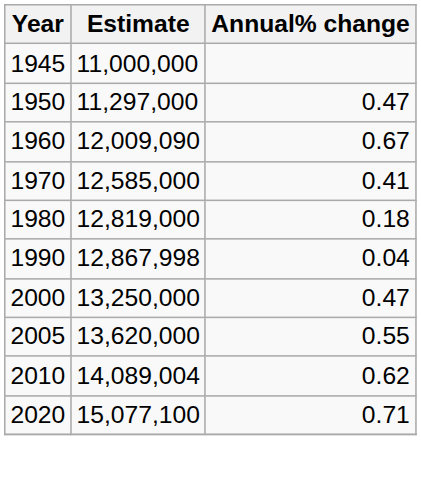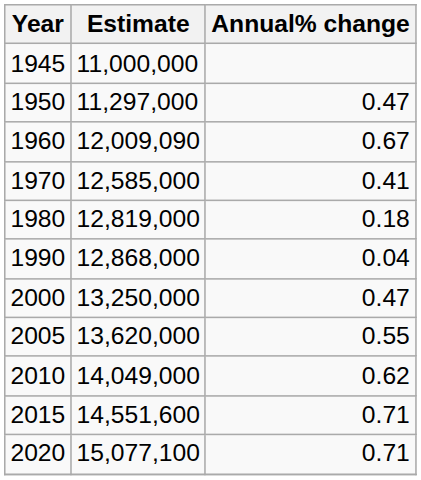(138, 258) 12,867,998 -> (138, 258) 12,868,000
(138, 375) 14,089,004 -> (138, 375) 14,049,000
+ row: (38, 414)
